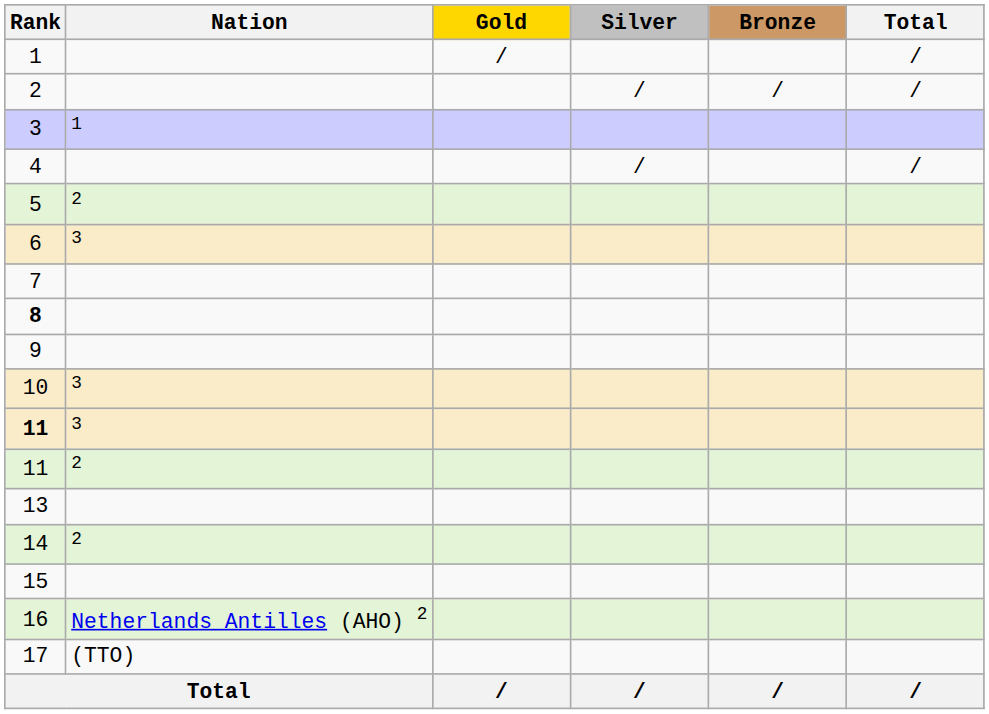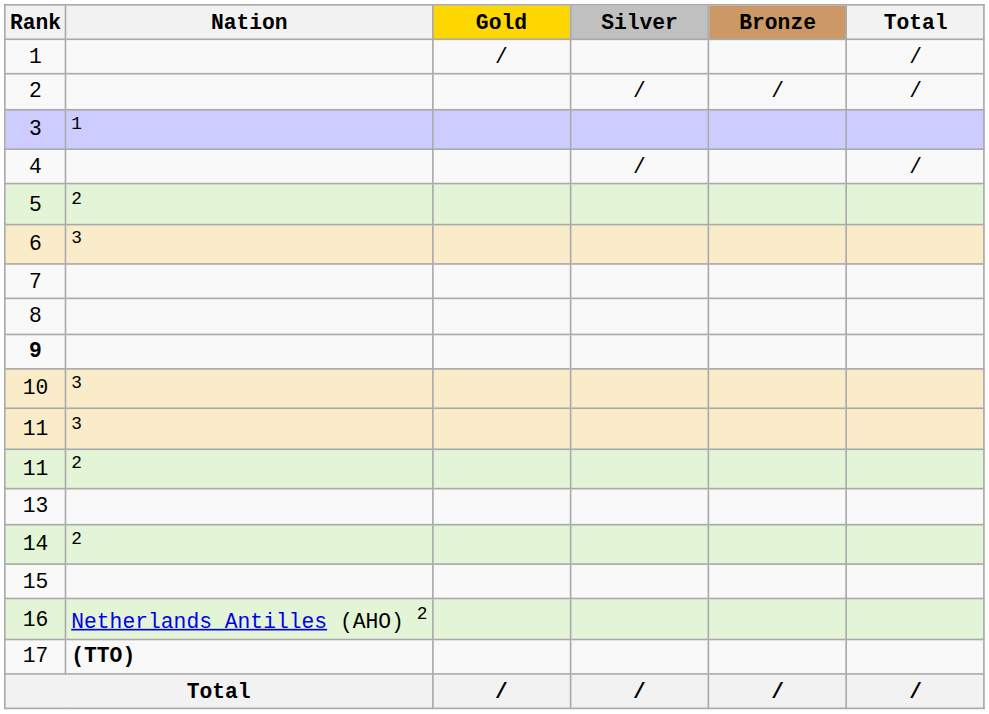(35, 317) bold -> (35, 317) normal
(35, 351) normal -> (35, 351) bold
(35, 429) bold -> (35, 429) normal
(103, 657) normal -> (103, 657) bold
